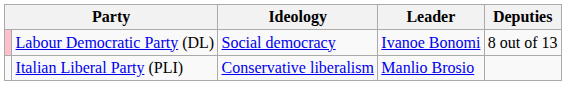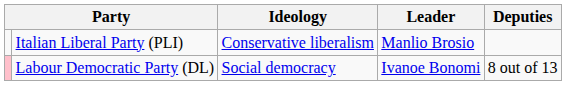rows swapped: (99, 67) <-> (115, 42)
